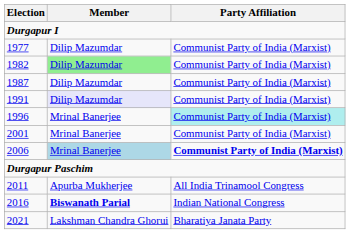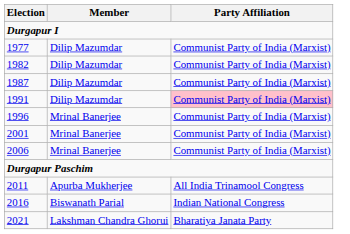(86, 64) lightgreen background -> (86, 64) no background
(86, 99) lavender background -> (86, 99) no background
(252, 99) no background -> (252, 99) pink background
(252, 116) paleturquoise background -> (252, 116) no background
(85, 151) lightblue background -> (85, 151) no background
(258, 151) bold -> (252, 151) normal
(90, 202) bold -> (87, 202) normal
